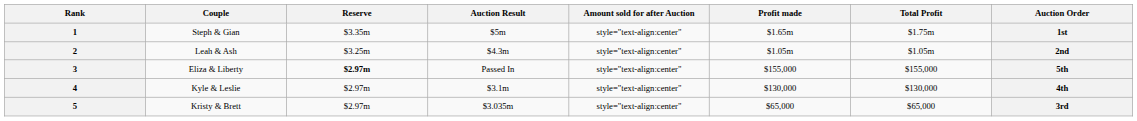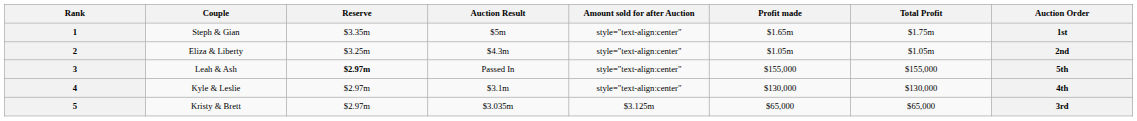(216, 51) Leah & Ash -> (216, 51) Eliza & Liberty
(216, 69) Eliza & Liberty -> (216, 69) Leah & Ash
(639, 106) style="text-align:center" -> (639, 106) $3.125m
